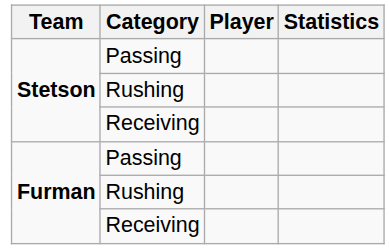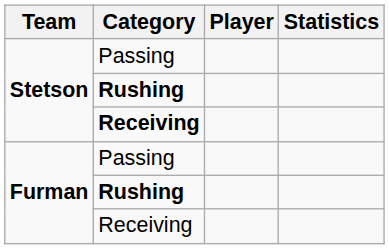(145, 89) normal -> (141, 89) bold
(153, 123) normal -> (149, 123) bold
(145, 191) normal -> (141, 191) bold
